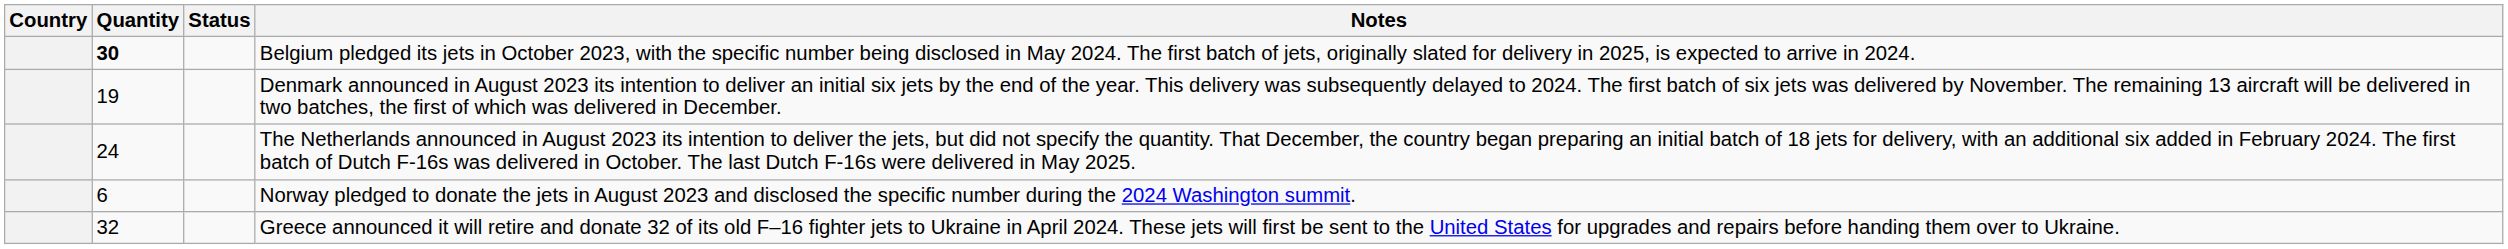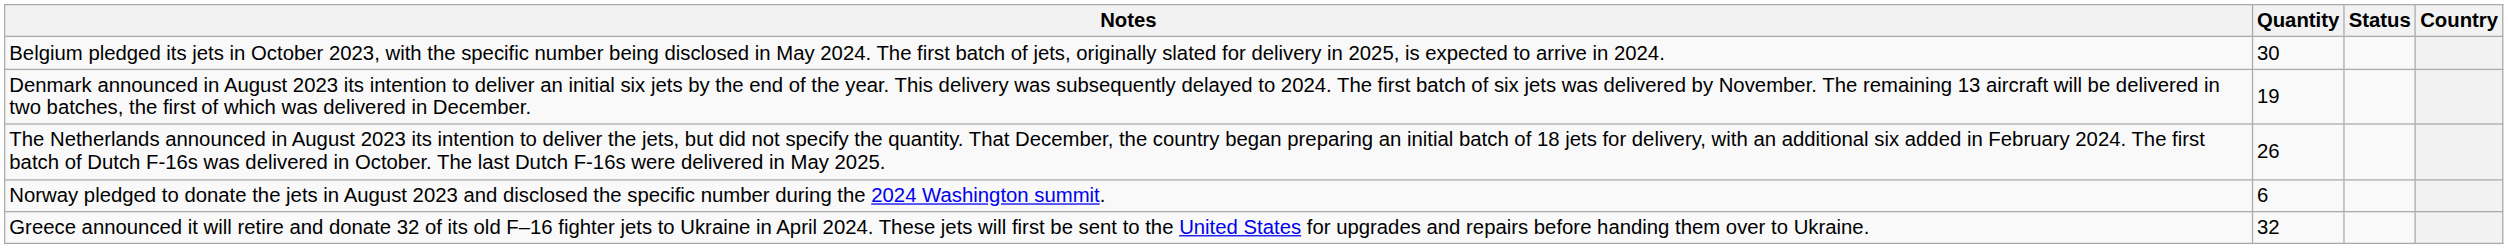columns swapped: (48, 20) <-> (1379, 20)
(108, 52) bold -> (2268, 52) normal
(108, 151) 24 -> (2268, 151) 26
